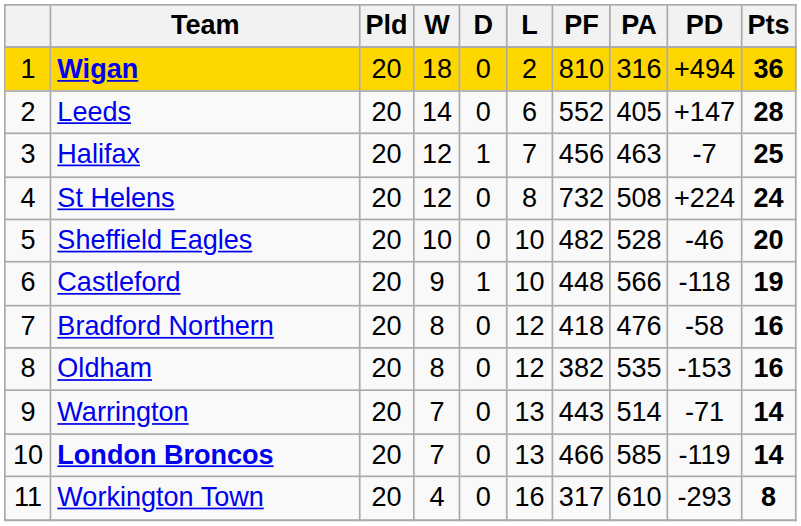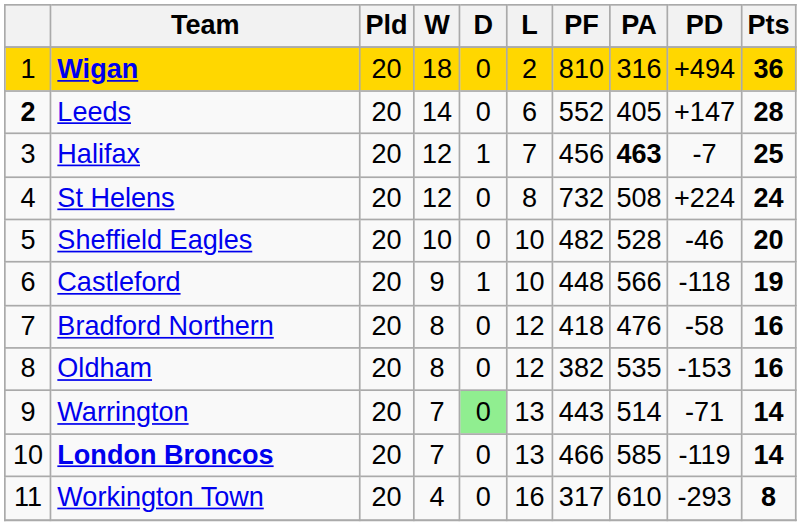(28, 111) normal -> (28, 111) bold
(639, 154) normal -> (639, 154) bold
(483, 411) no background -> (483, 411) lightgreen background
